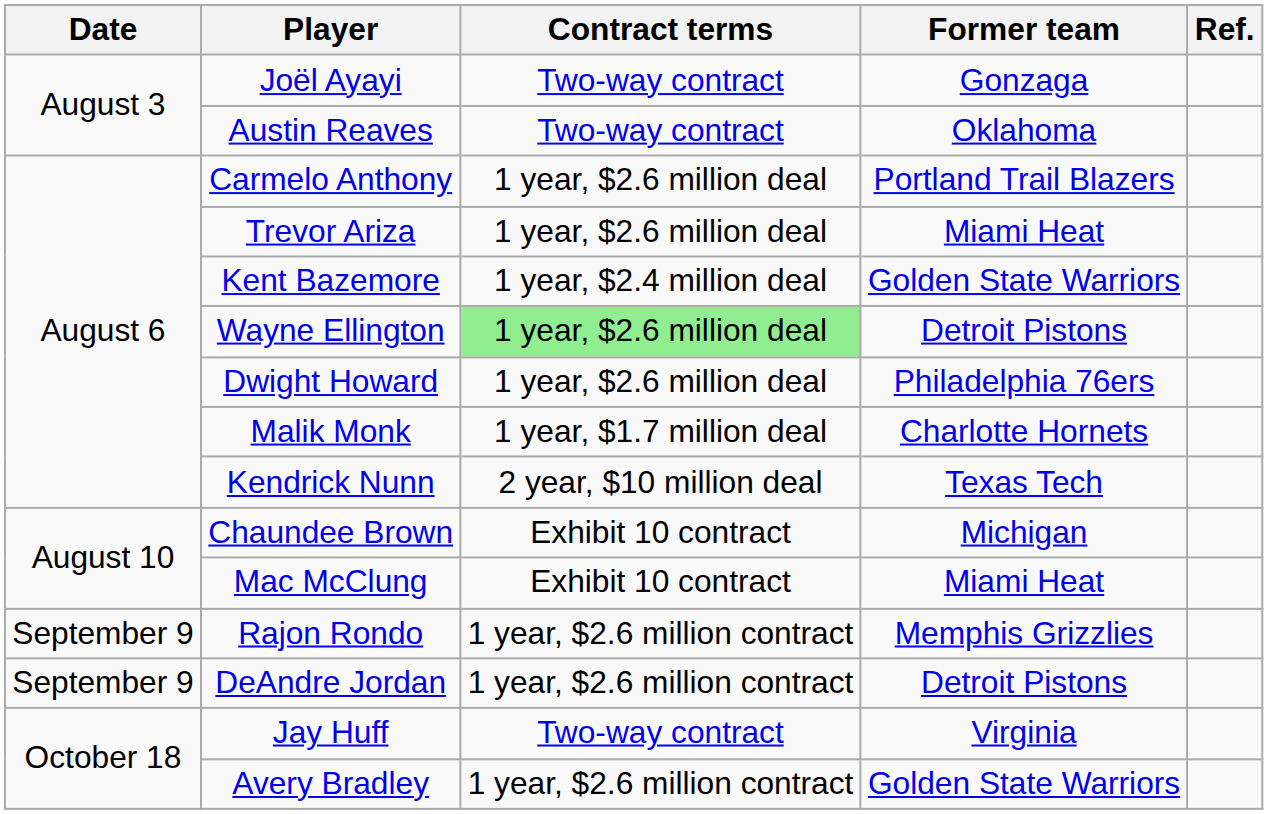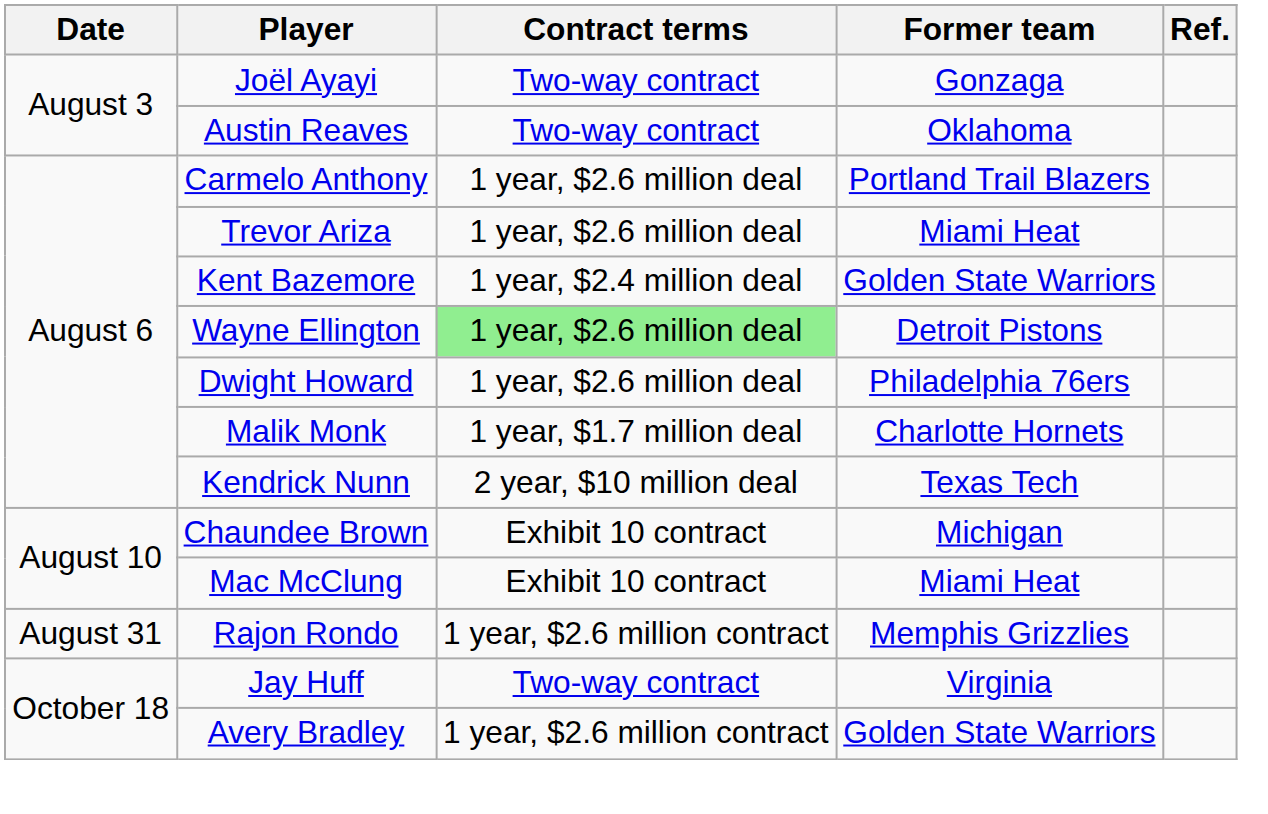(103, 632) September 9 -> (91, 632) August 31
- row: (331, 682)
